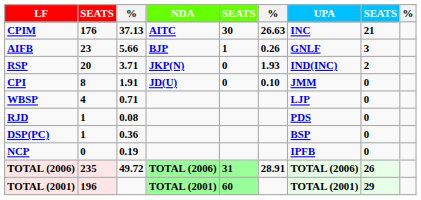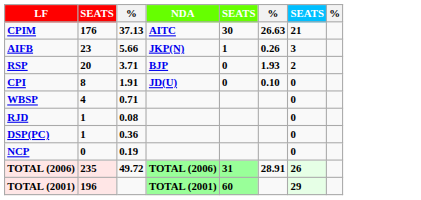- column: (324, 13)
(158, 48) BJP -> (167, 48) JKP(N)
(167, 65) JKP(N) -> (158, 65) BJP
